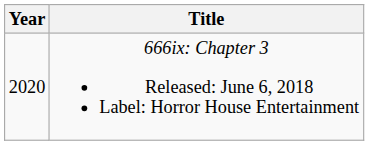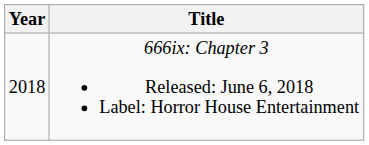(27, 86) 2020 -> (27, 86) 2018
